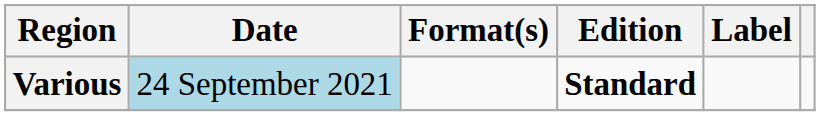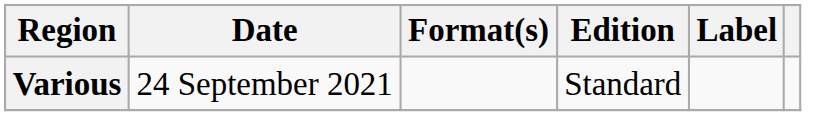(265, 82) lightblue background -> (265, 82) no background
(630, 82) bold -> (623, 82) normal
